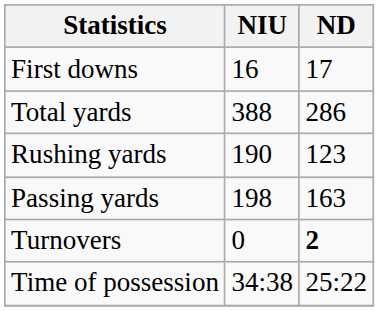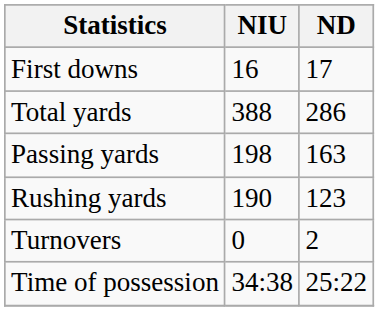rows swapped: (89, 154) <-> (85, 197)
(312, 240) bold -> (312, 240) normal
